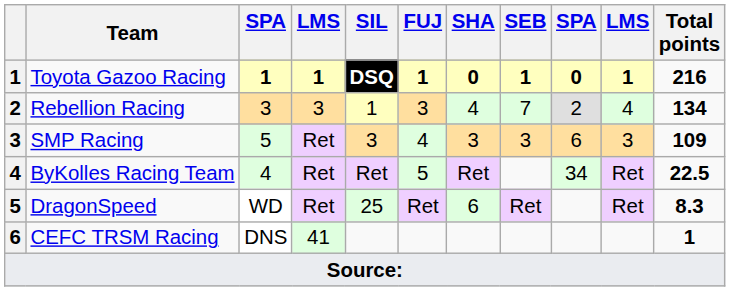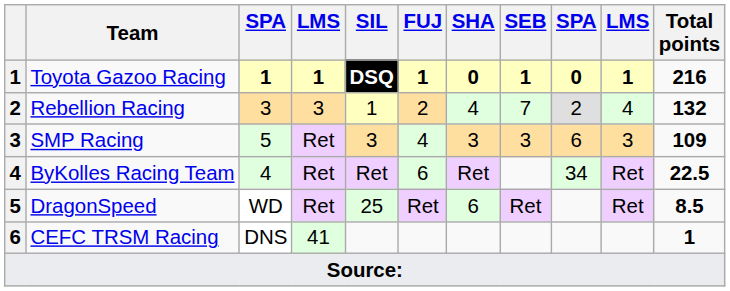(423, 109) 3 -> (423, 109) 2
(690, 109) 134 -> (690, 109) 132
(423, 173) 5 -> (423, 173) 6
(690, 205) 8.3 -> (690, 205) 8.5
